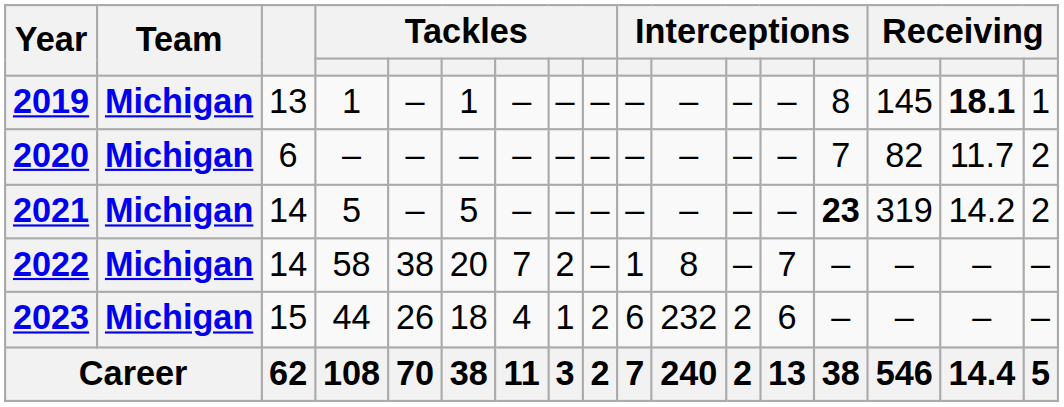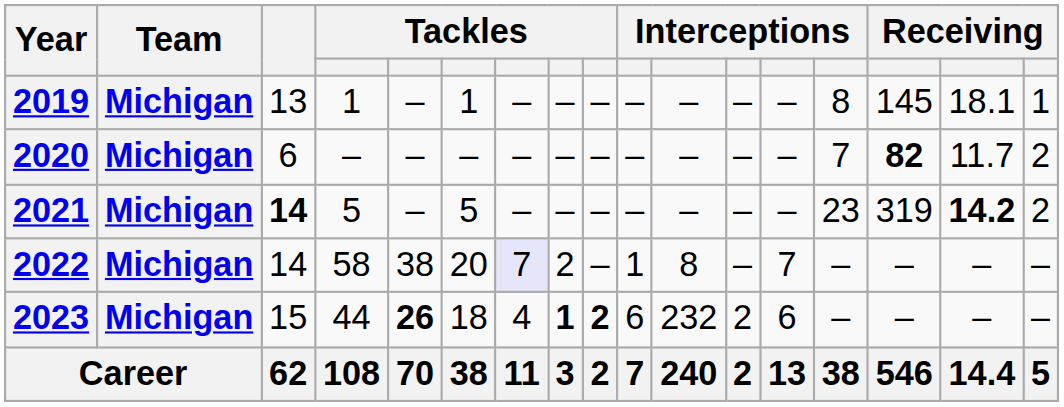(982, 101) bold -> (982, 101) normal
(904, 156) normal -> (904, 156) bold
(288, 210) normal -> (288, 210) bold
(841, 210) bold -> (841, 210) normal
(982, 210) normal -> (982, 210) bold
(522, 264) no background -> (522, 264) lavender background
(415, 318) normal -> (415, 318) bold
(565, 318) normal -> (565, 318) bold
(600, 318) normal -> (600, 318) bold
